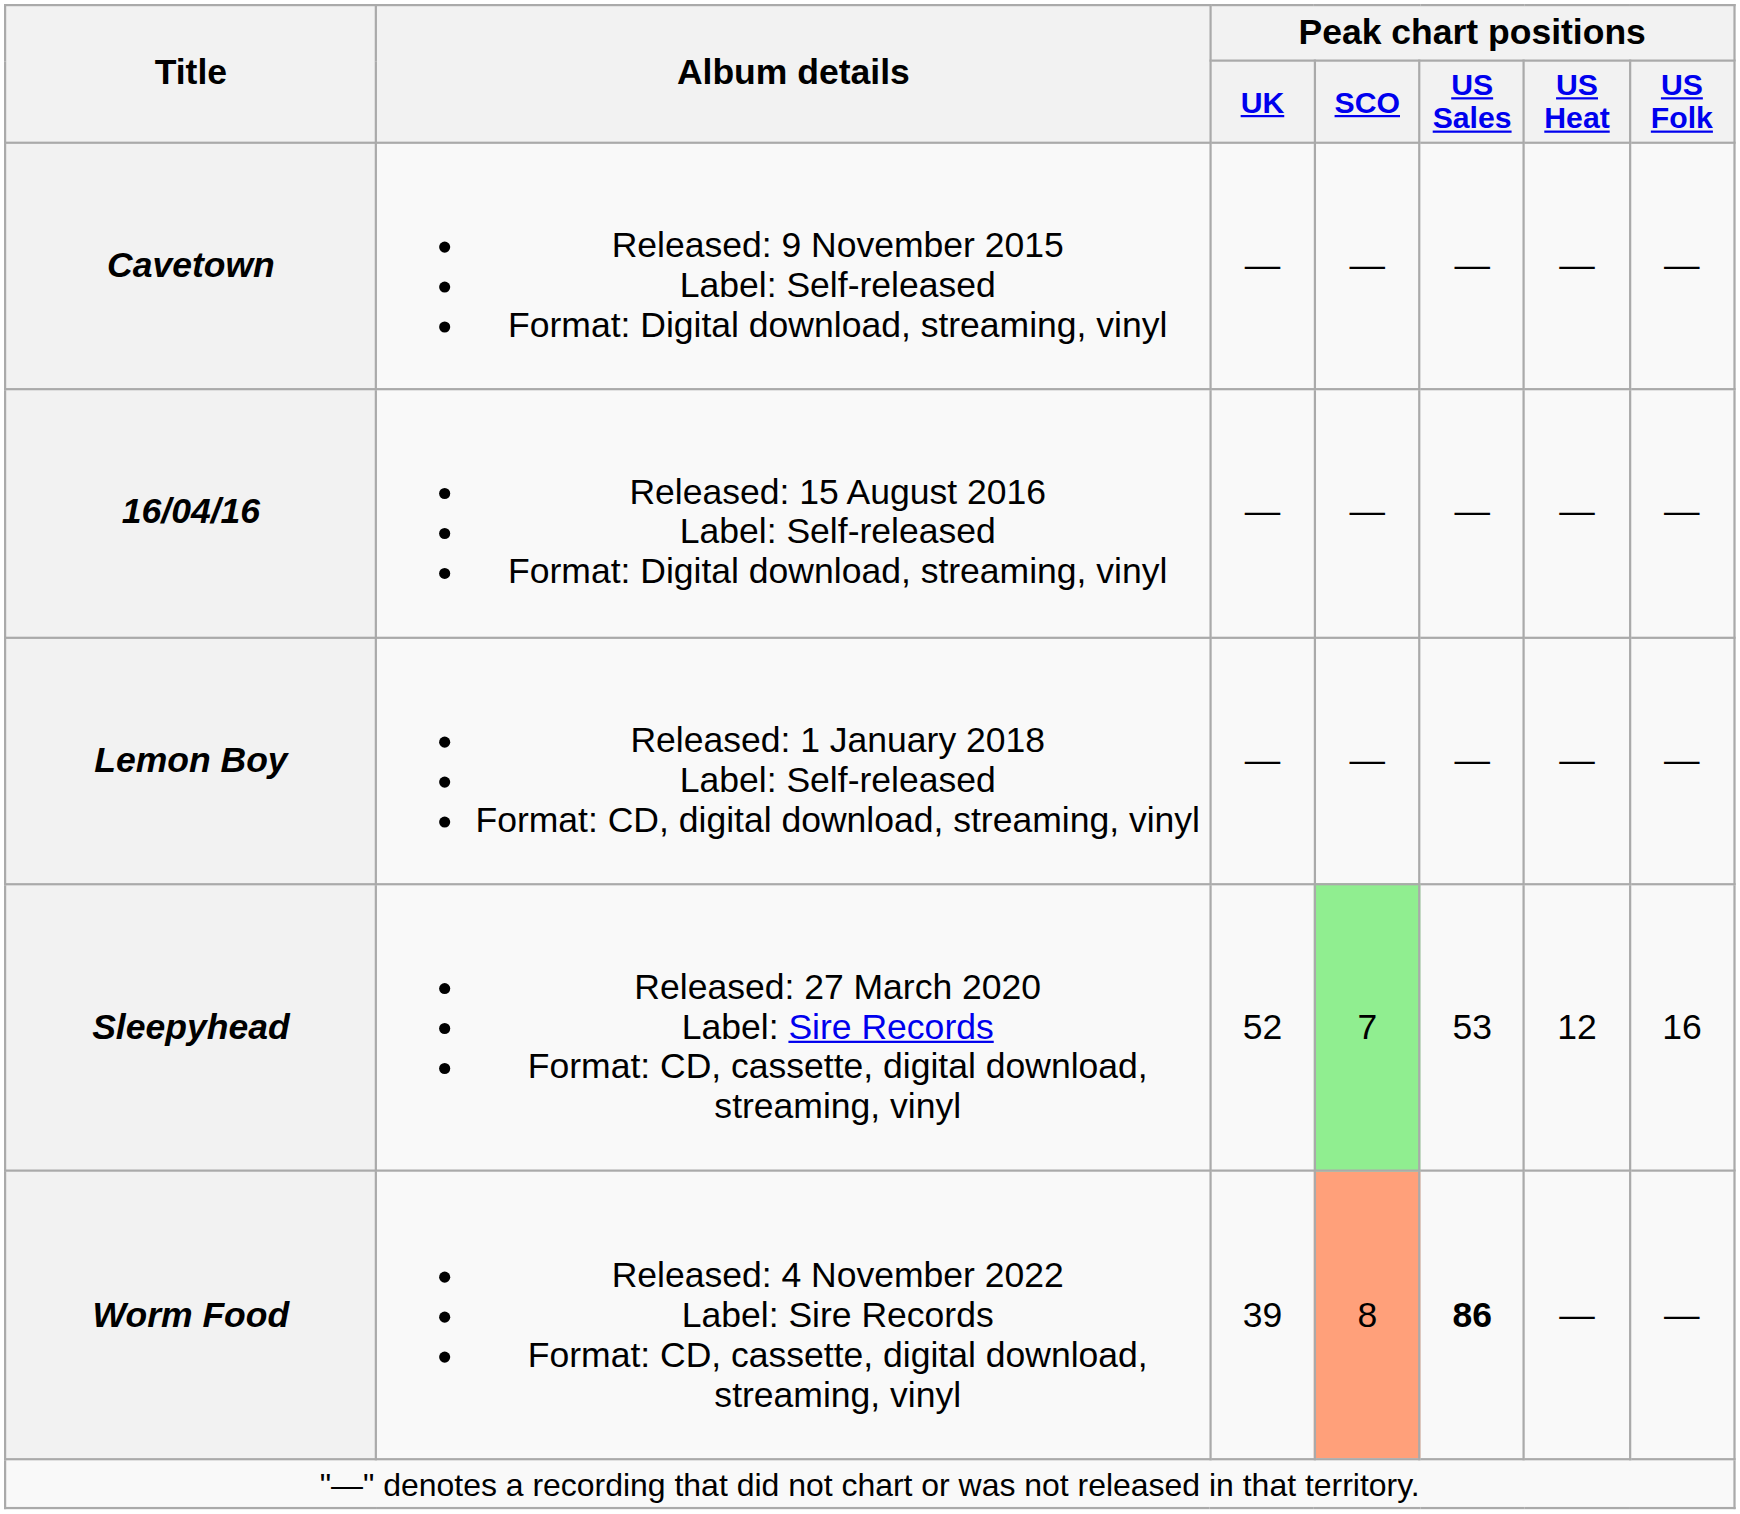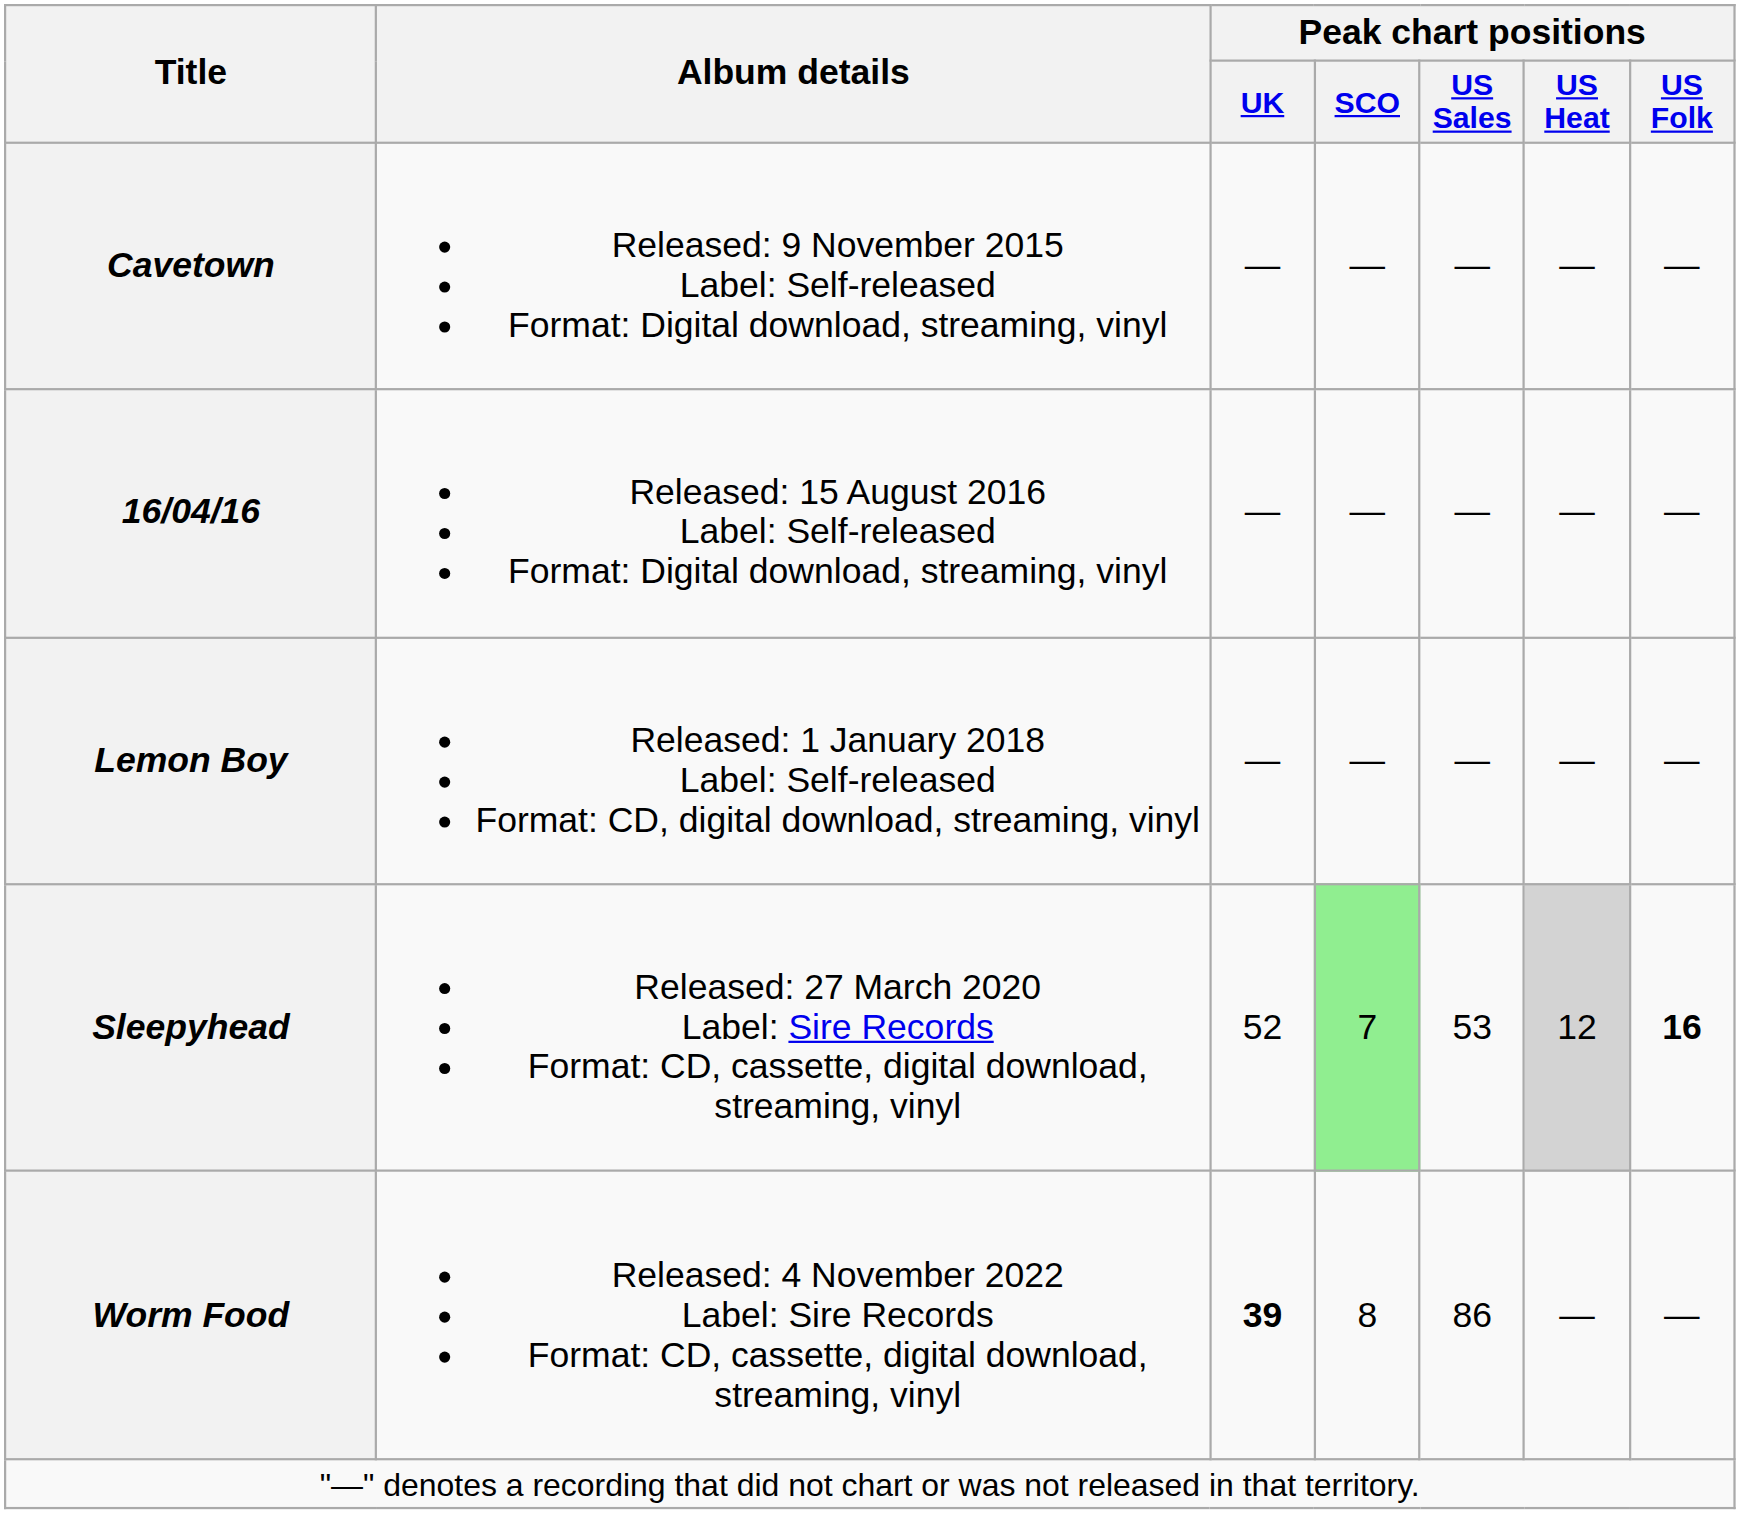(1577, 1027) no background -> (1577, 1027) lightgrey background
(1682, 1027) normal -> (1682, 1027) bold
(1262, 1314) normal -> (1262, 1314) bold
(1367, 1314) lightsalmon background -> (1367, 1314) no background
(1472, 1314) bold -> (1472, 1314) normal
